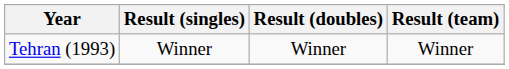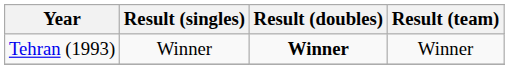(318, 49) normal -> (318, 49) bold
